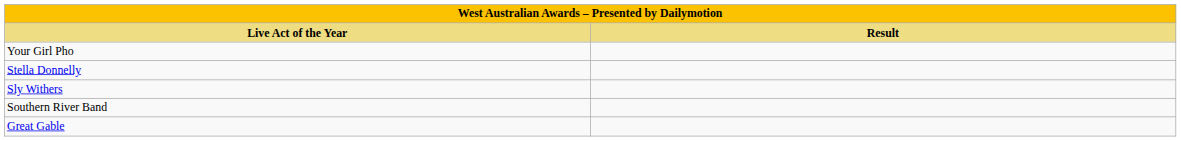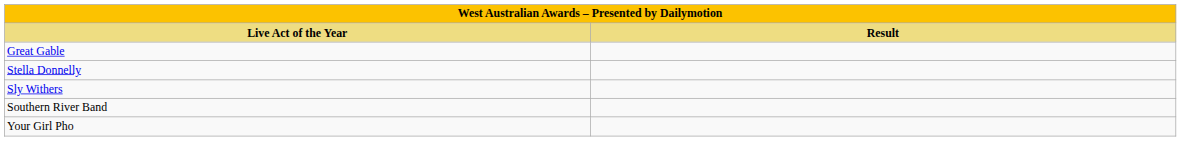rows swapped: (36, 126) <-> (40, 51)
